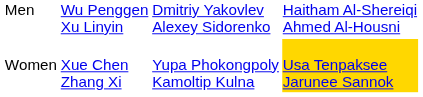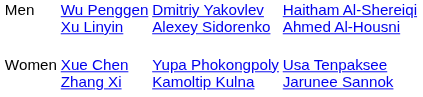(338, 74) gold background -> (338, 74) no background
